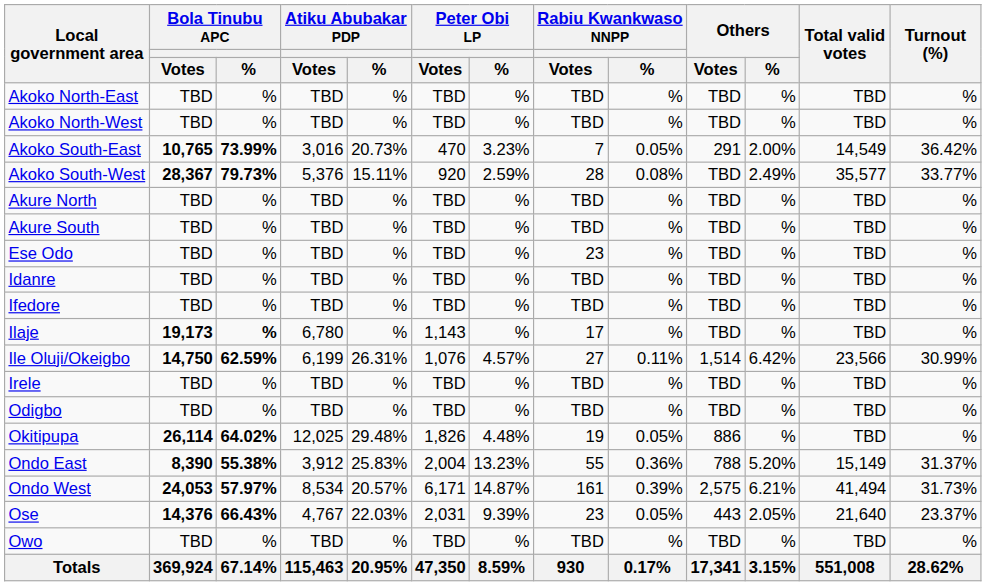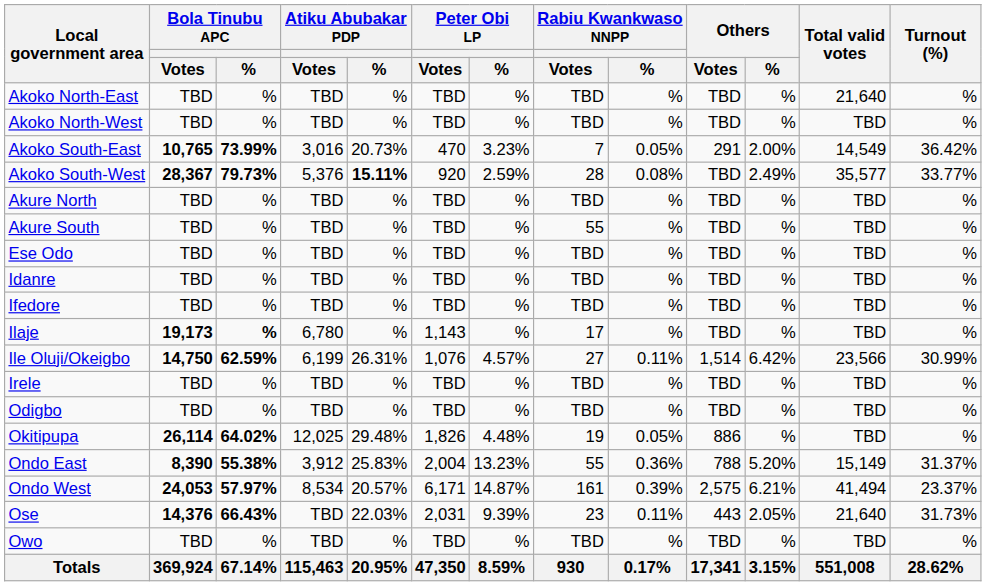(870, 97) TBD -> (861, 97) 21,640
(380, 175) normal -> (380, 175) bold
(587, 227) TBD -> (595, 227) 55
(595, 254) 23 -> (587, 254) TBD
(949, 489) 31.73% -> (949, 489) 23.37%
(323, 515) 4,767 -> (327, 515) TBD
(659, 515) 0.05% -> (660, 515) 0.11%
(949, 515) 23.37% -> (949, 515) 31.73%
